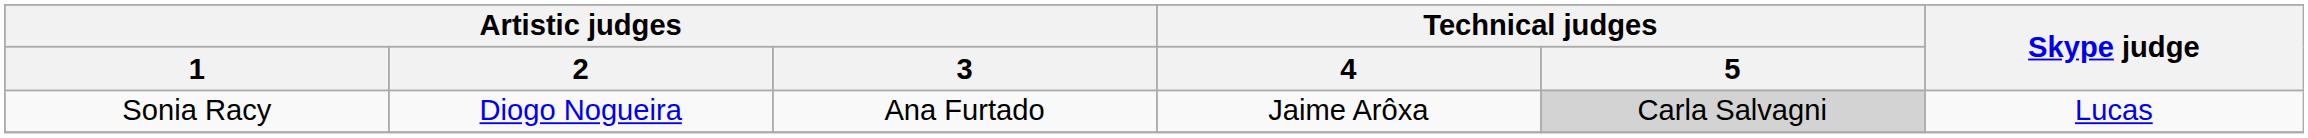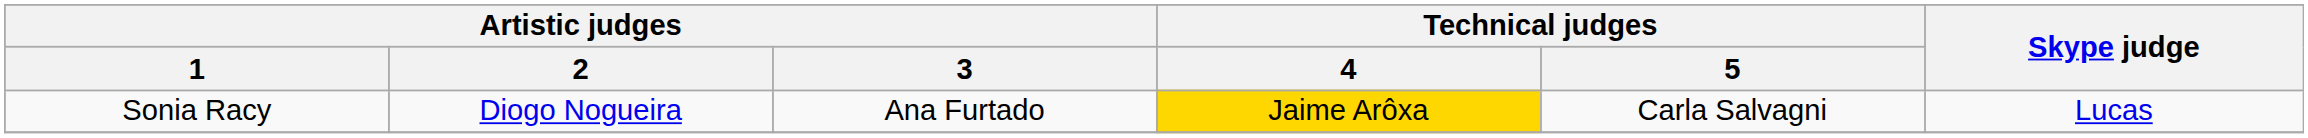(1348, 110) no background -> (1348, 110) gold background
(1732, 110) lightgrey background -> (1732, 110) no background
